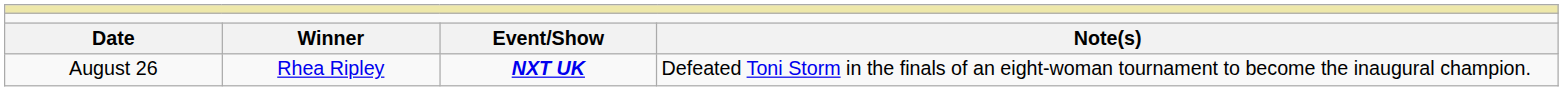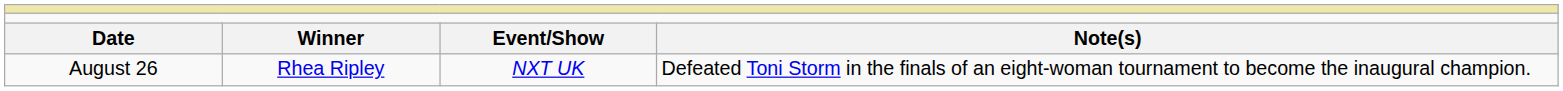(548, 69) bold -> (548, 69) normal
